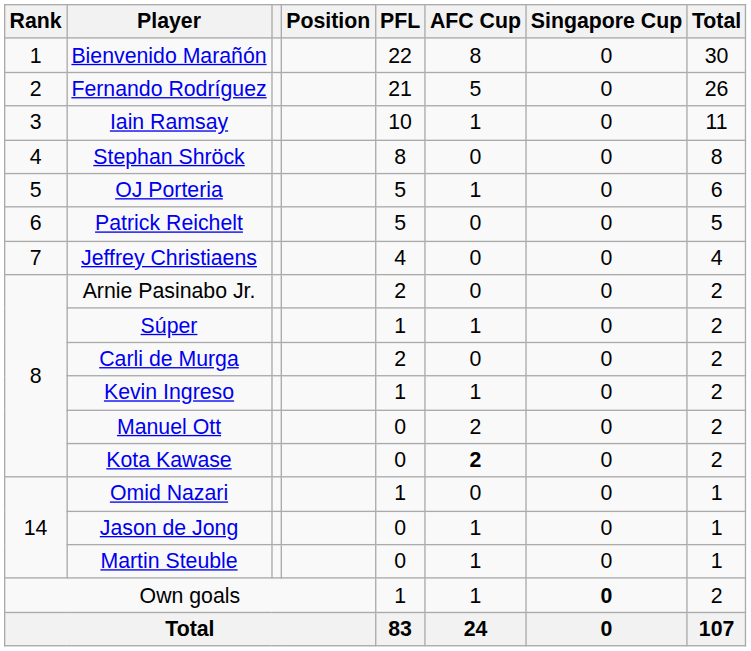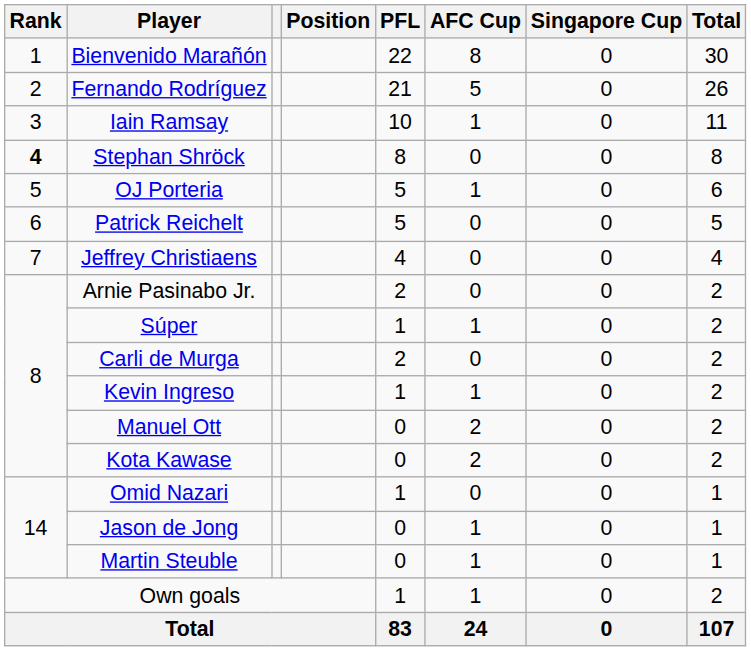(36, 156) normal -> (36, 156) bold
(475, 460) bold -> (475, 460) normal
(606, 595) bold -> (606, 595) normal
